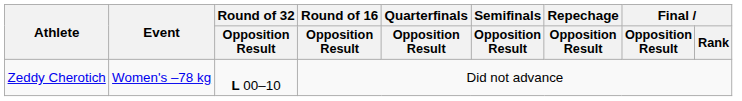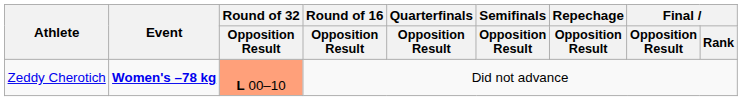(162, 78) normal -> (164, 78) bold
(256, 85) no background -> (261, 85) lightsalmon background
